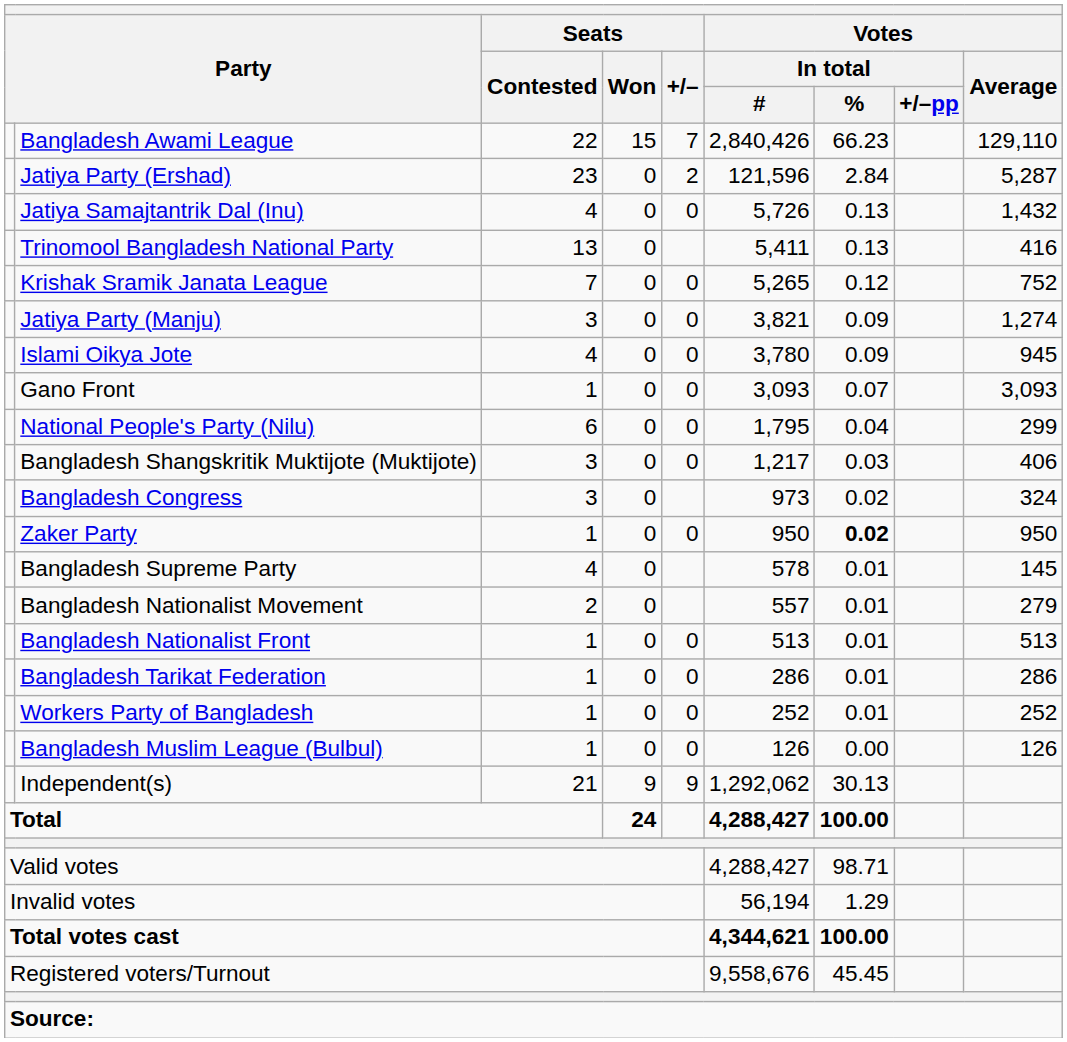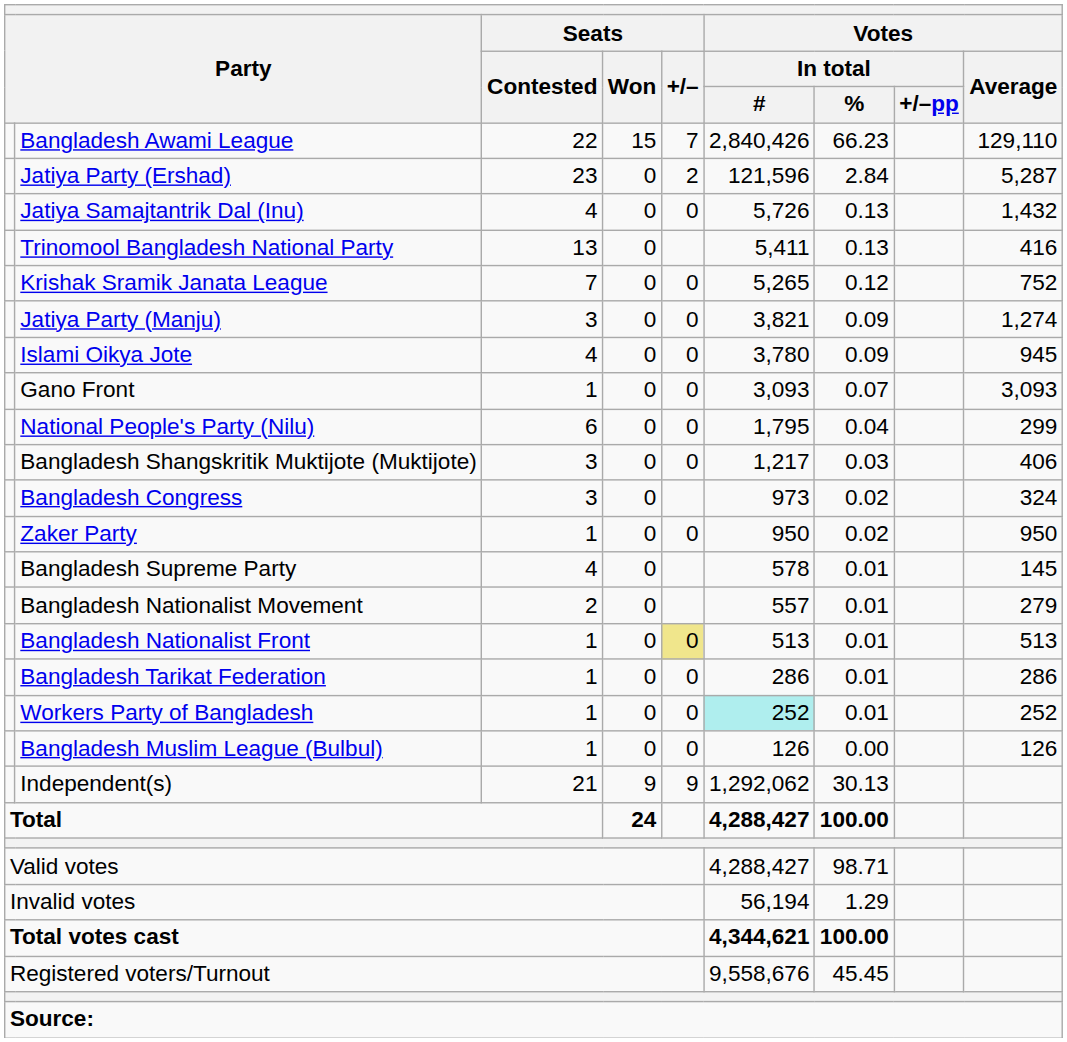(867, 533) bold -> (867, 533) normal
(692, 641) no background -> (692, 641) khaki background
(791, 712) no background -> (791, 712) paleturquoise background
